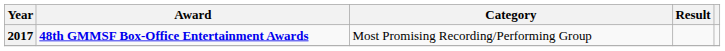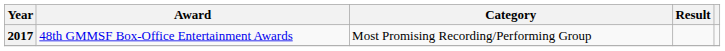(174, 35) bold -> (166, 35) normal
